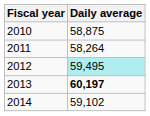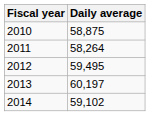(87, 66) paleturquoise background -> (87, 66) no background
(87, 84) bold -> (87, 84) normal
